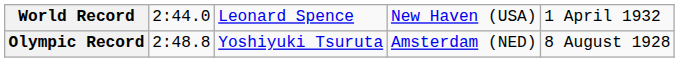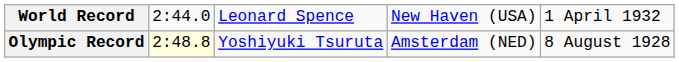(181, 44) no background -> (181, 44) lightyellow background
